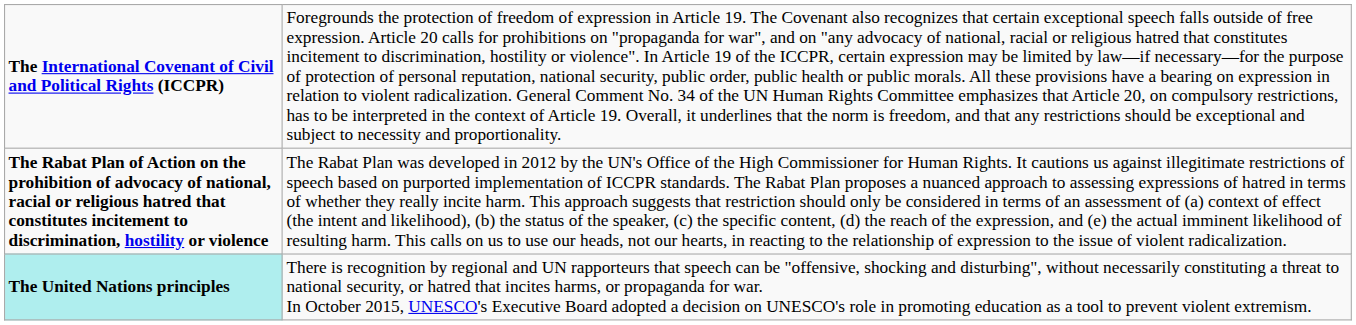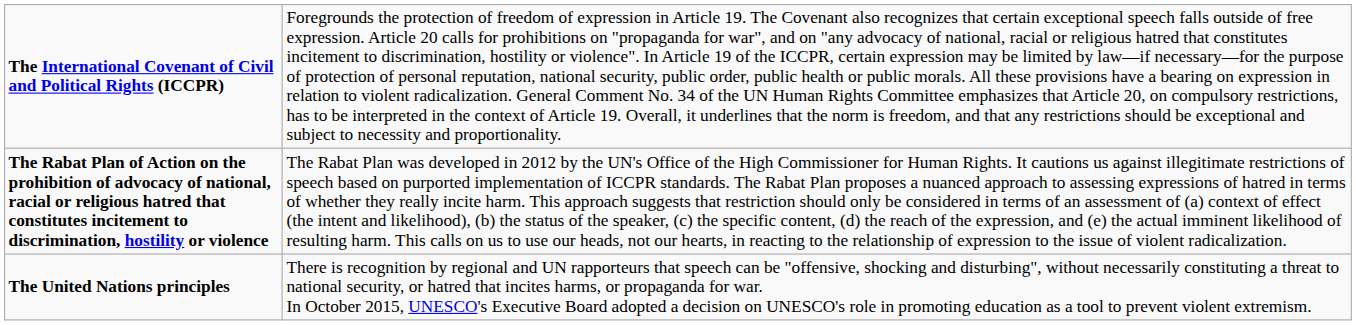(119, 286) paleturquoise background -> (119, 286) no background
